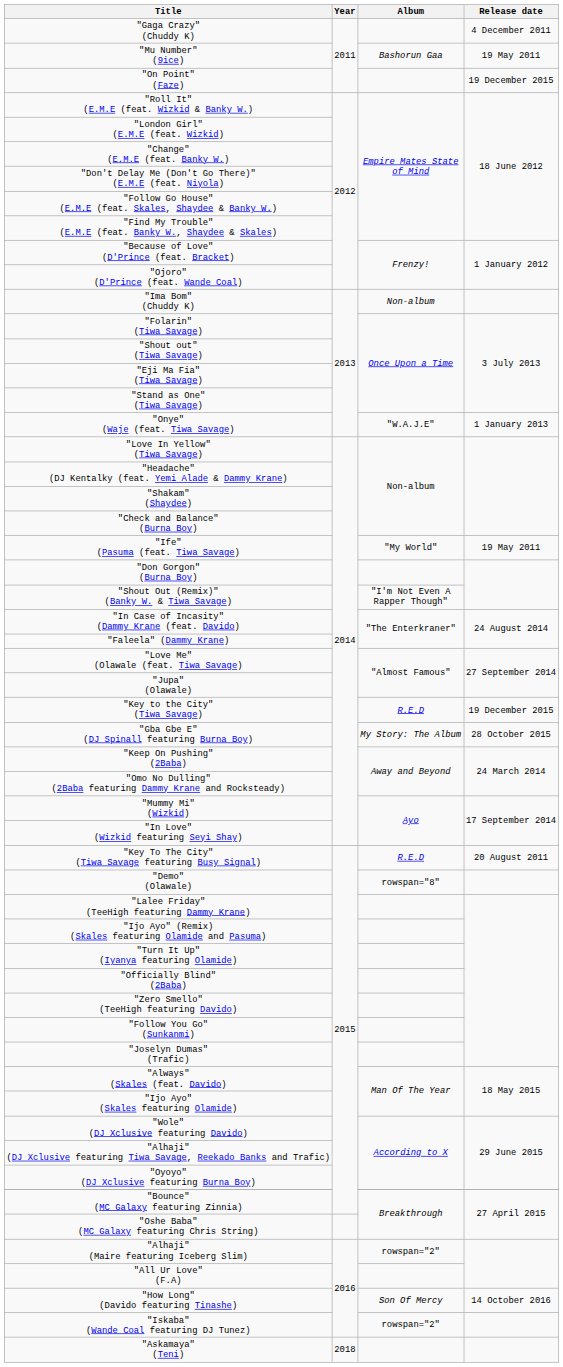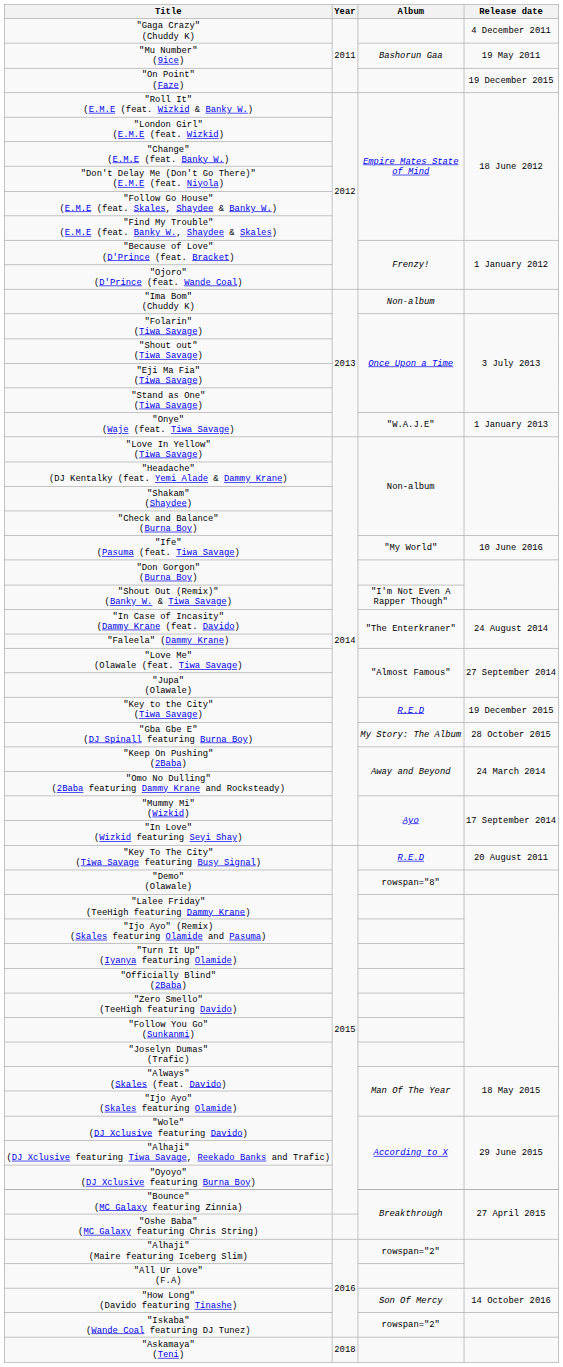(511, 548) 19 May 2011 -> (511, 548) 10 June 2016
